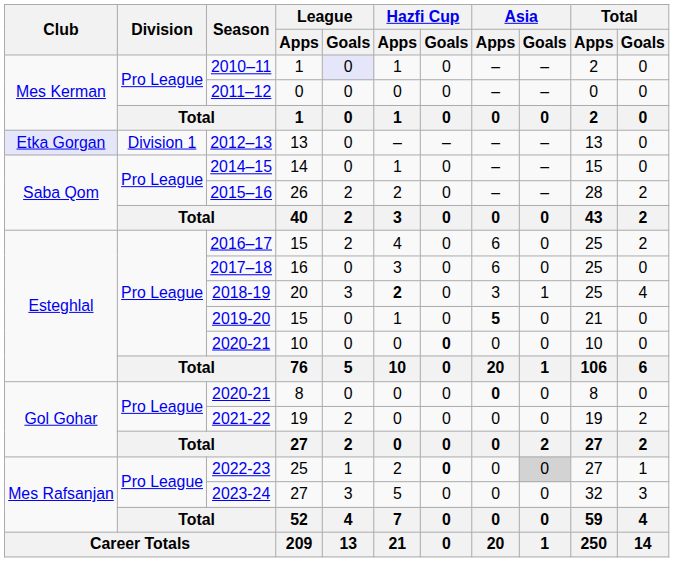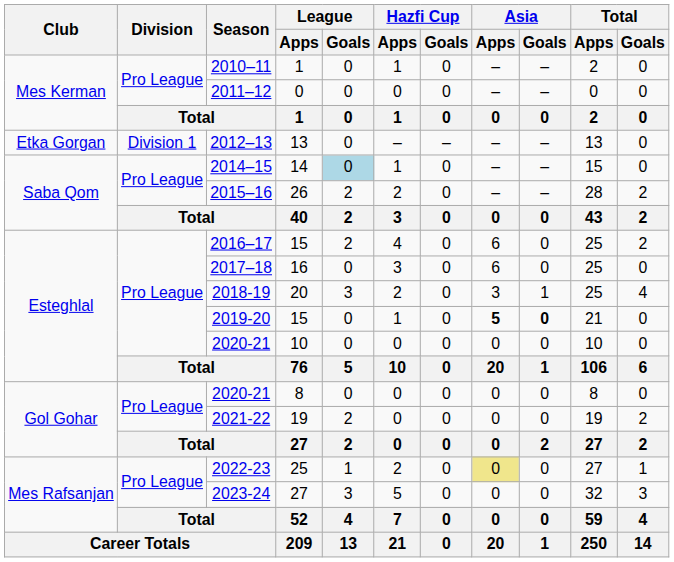(348, 67) lavender background -> (348, 67) no background
(61, 142) lavender background -> (61, 142) no background
(348, 167) no background -> (348, 167) lightblue background
(397, 293) bold -> (397, 293) normal
(545, 318) normal -> (545, 318) bold
(446, 343) bold -> (446, 343) normal
(496, 393) bold -> (496, 393) normal
(446, 469) bold -> (446, 469) normal
(496, 469) no background -> (496, 469) khaki background
(545, 469) lightgrey background -> (545, 469) no background
